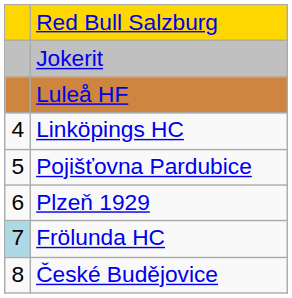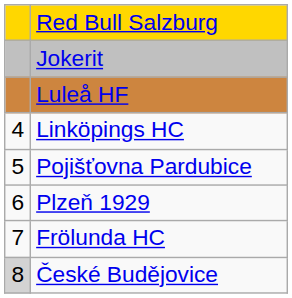(18, 238) lightblue background -> (18, 238) no background
(18, 274) no background -> (18, 274) lightgrey background
